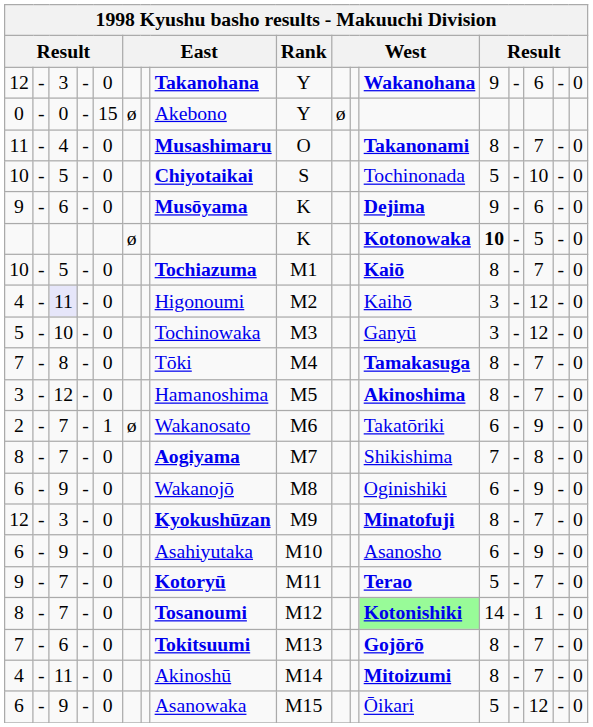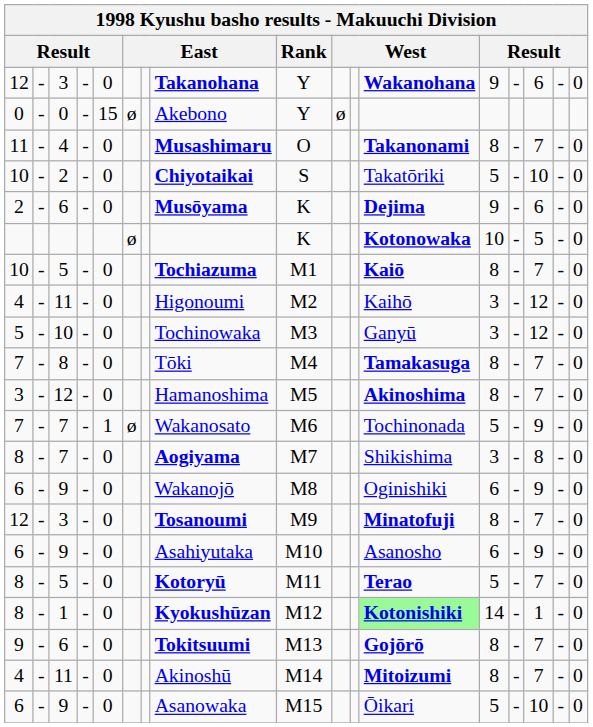(63, 176) 5 -> (63, 176) 2
(414, 176) Tochinonada -> (404, 176) Takatōriki
(19, 207) 9 -> (19, 207) 2
(494, 238) bold -> (494, 238) normal
(63, 301) lavender background -> (63, 301) no background
(19, 425) 2 -> (19, 425) 7
(404, 425) Takatōriki -> (414, 425) Tochinonada
(494, 425) 6 -> (494, 425) 5
(494, 457) 7 -> (494, 457) 3
(213, 519) Kyokushūzan -> (201, 519) Tosanoumi
(19, 581) 9 -> (19, 581) 8
(63, 581) 7 -> (63, 581) 5
(63, 613) 7 -> (63, 613) 1
(201, 613) Tosanoumi -> (213, 613) Kyokushūzan
(19, 644) 7 -> (19, 644) 9
(539, 706) 12 -> (539, 706) 10
